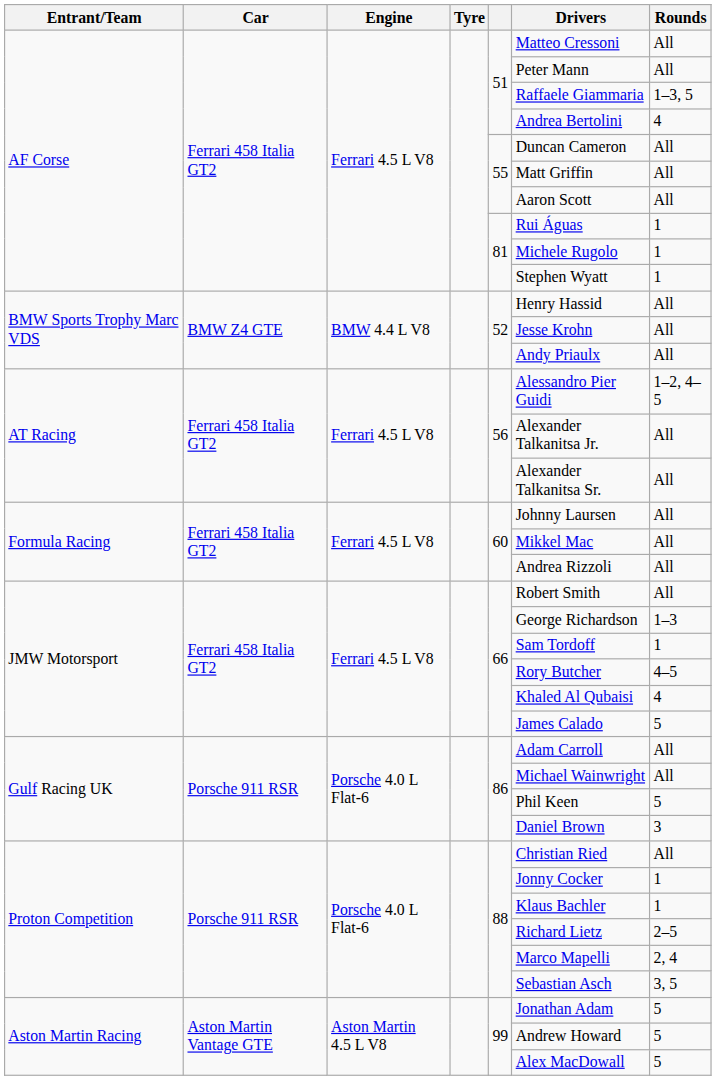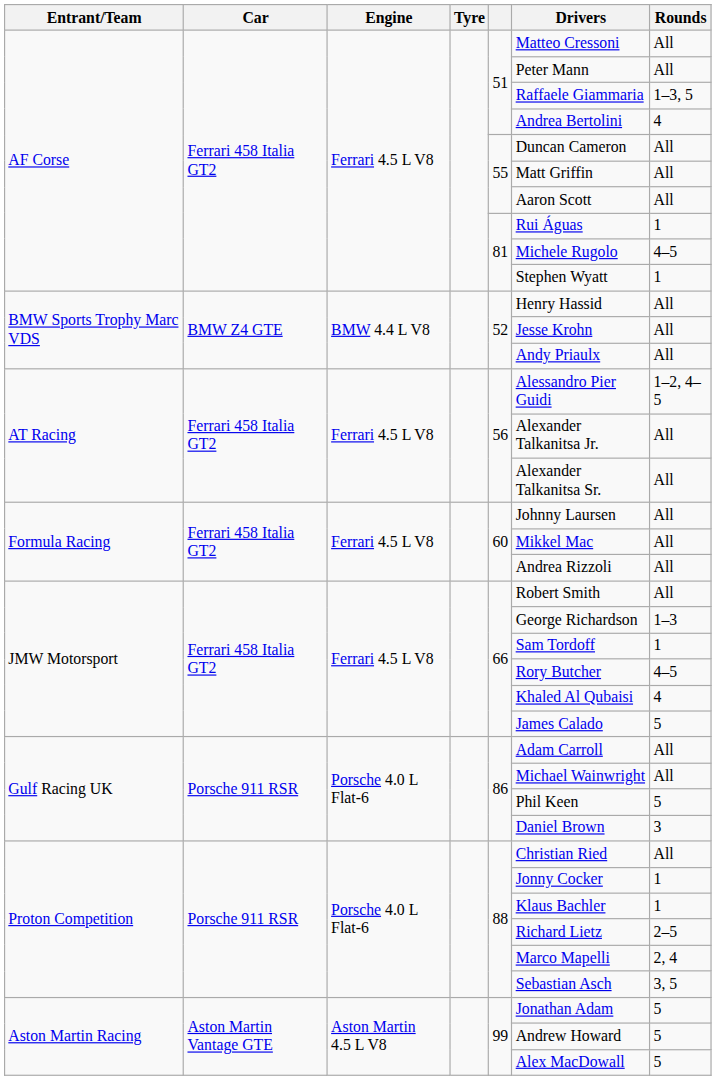(658, 251) 1 -> (665, 251) 4–5
